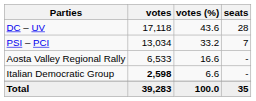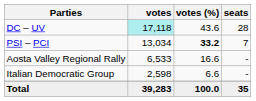(157, 28) no background -> (157, 28) paleturquoise background
(210, 43) normal -> (210, 43) bold
(159, 74) bold -> (159, 74) normal
